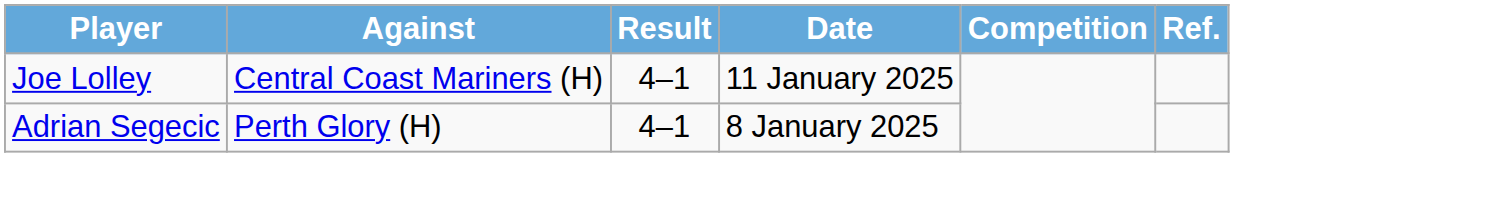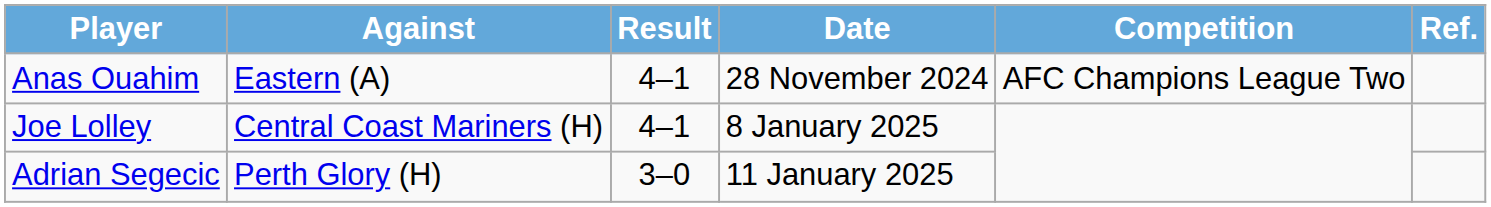+ row: (106, 77)
(840, 77) 11 January 2025 -> (832, 126) 8 January 2025
(664, 126) 4–1 -> (664, 175) 3–0
(832, 126) 8 January 2025 -> (840, 175) 11 January 2025
